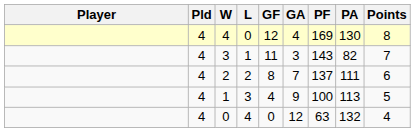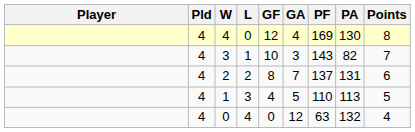(271, 55) 11 -> (271, 55) 10
(350, 76) 111 -> (350, 76) 131
(296, 96) 9 -> (296, 96) 5
(322, 96) 100 -> (322, 96) 110
